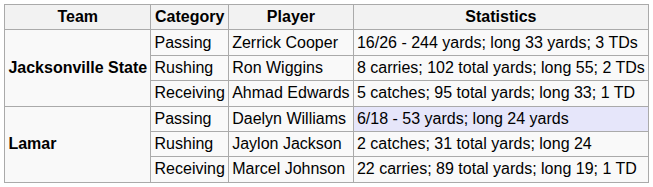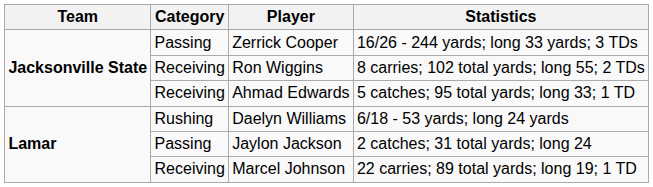(184, 67) Rushing -> (190, 67) Receiving
(183, 118) Passing -> (184, 118) Rushing
(463, 118) lavender background -> (463, 118) no background
(184, 144) Rushing -> (183, 144) Passing
